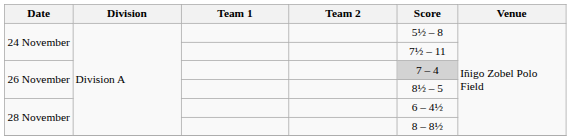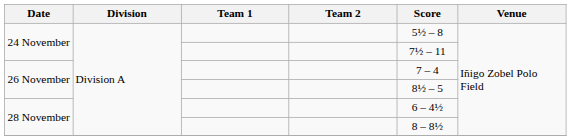(427, 70) lightgrey background -> (427, 70) no background
